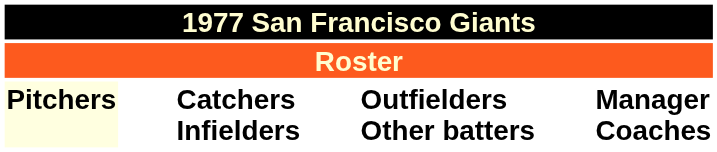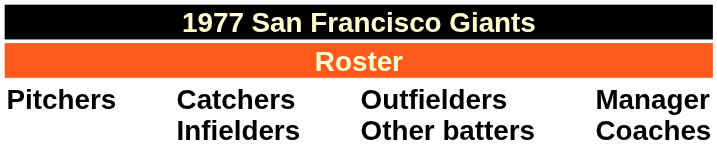(61, 99) lightyellow background -> (61, 99) no background
